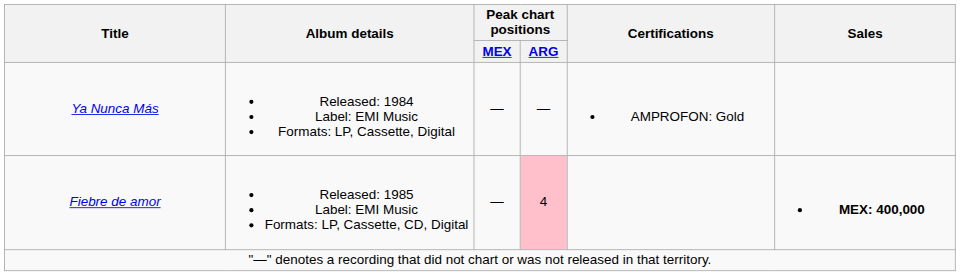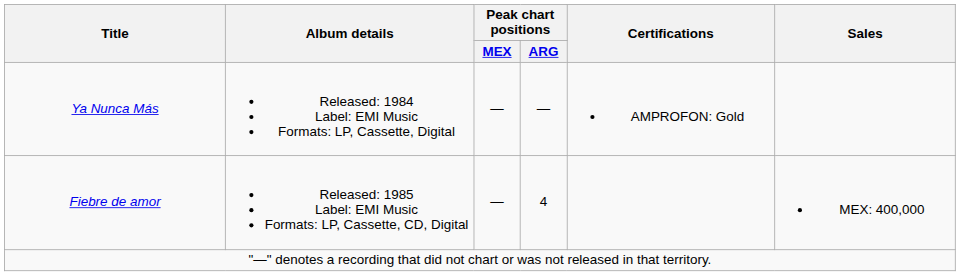(544, 202) pink background -> (544, 202) no background
(865, 210) bold -> (865, 210) normal
